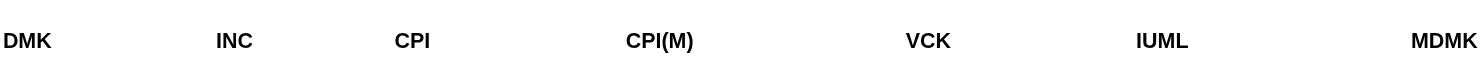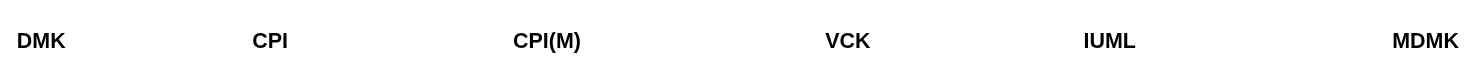- column: (235, 11)
